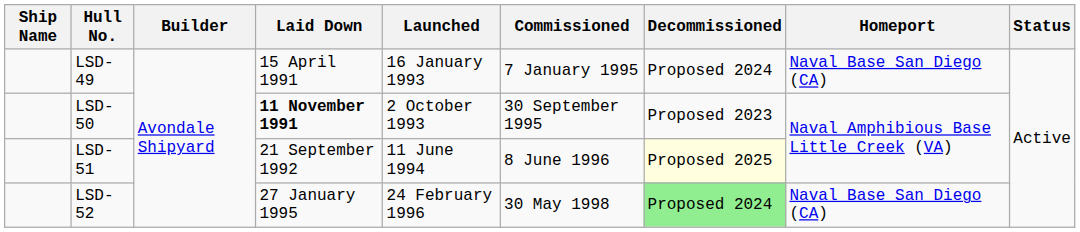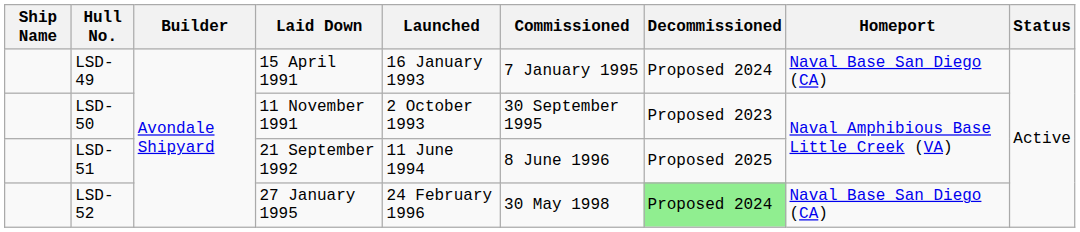(312, 116) bold -> (312, 116) normal
(710, 160) lightyellow background -> (710, 160) no background
